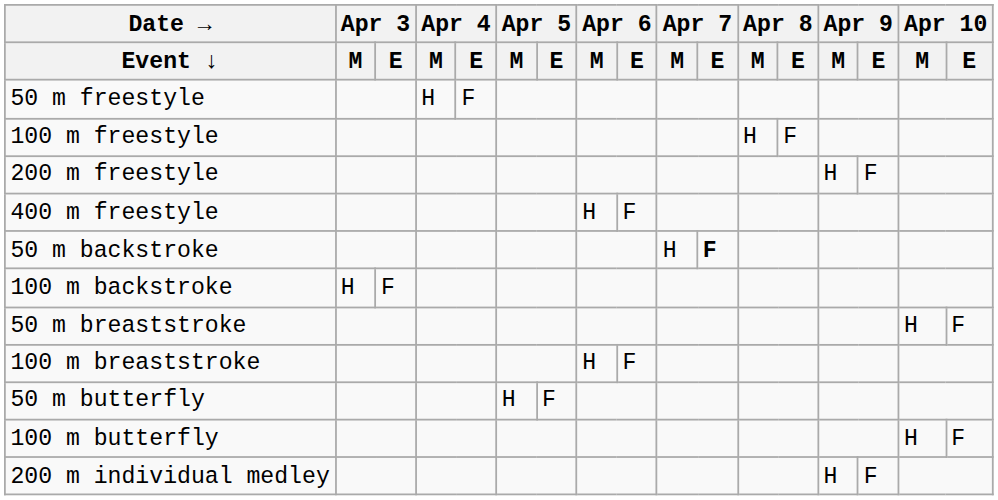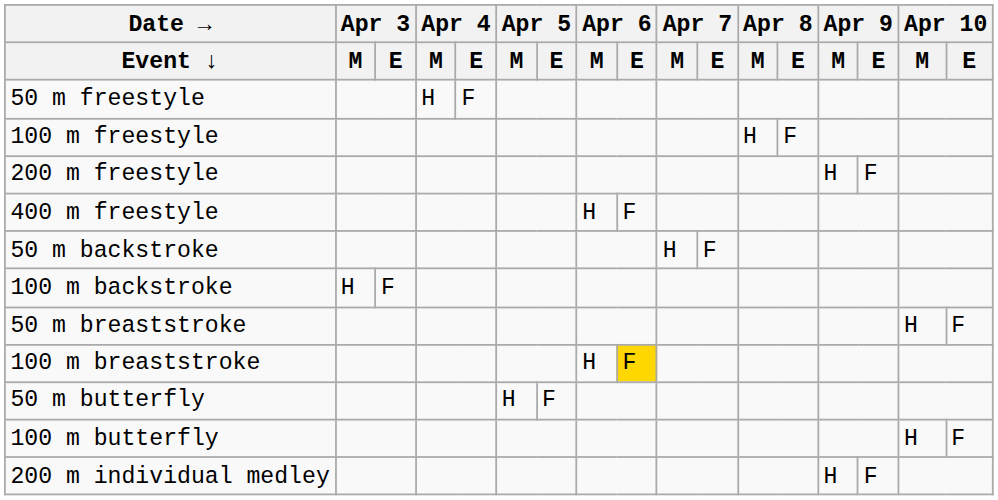(710, 250) bold -> (710, 250) normal
(629, 363) no background -> (629, 363) gold background
